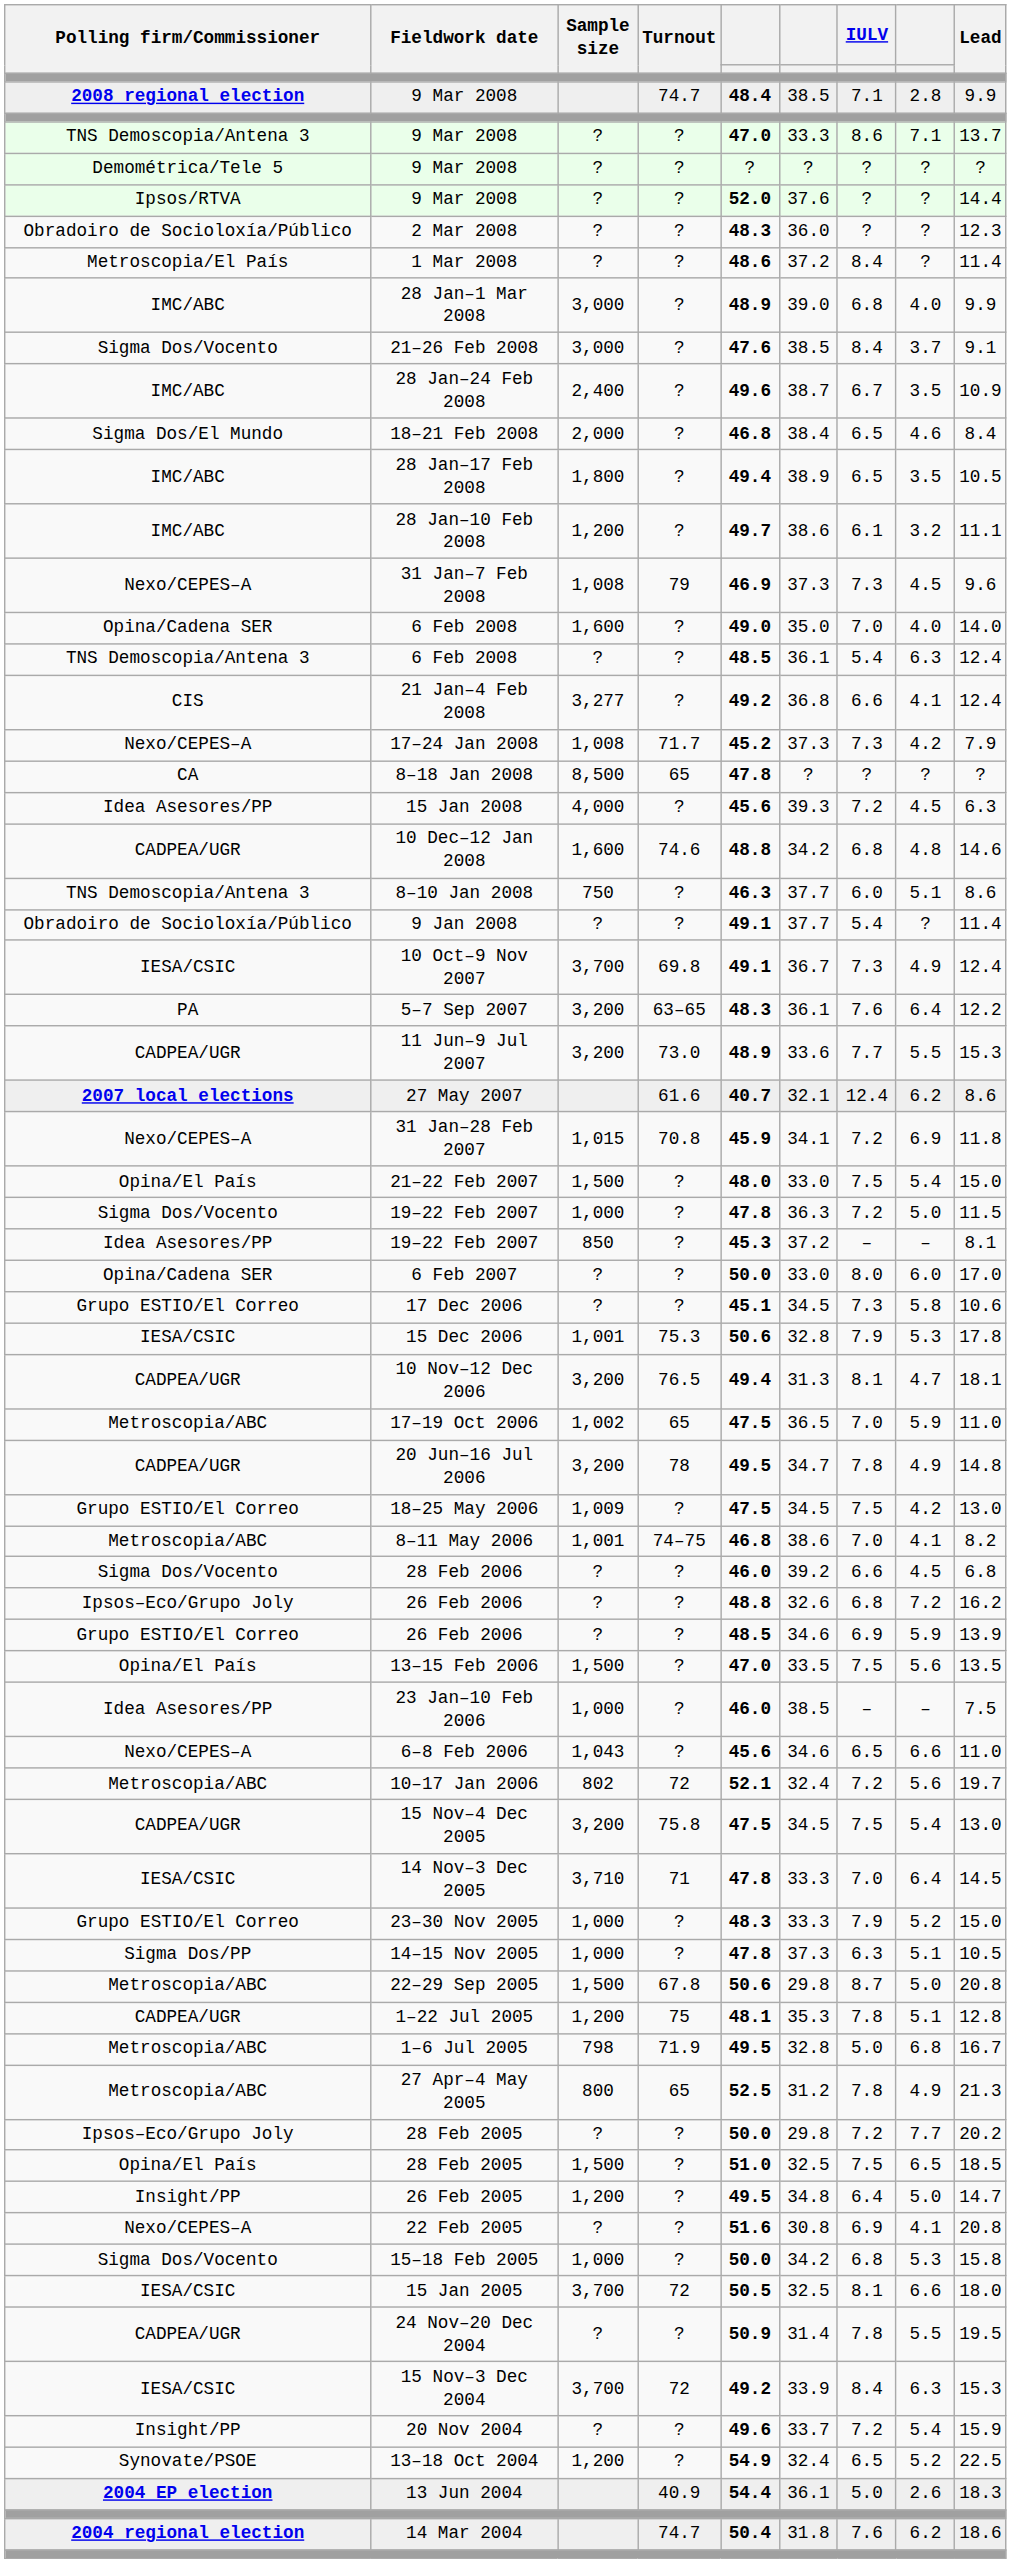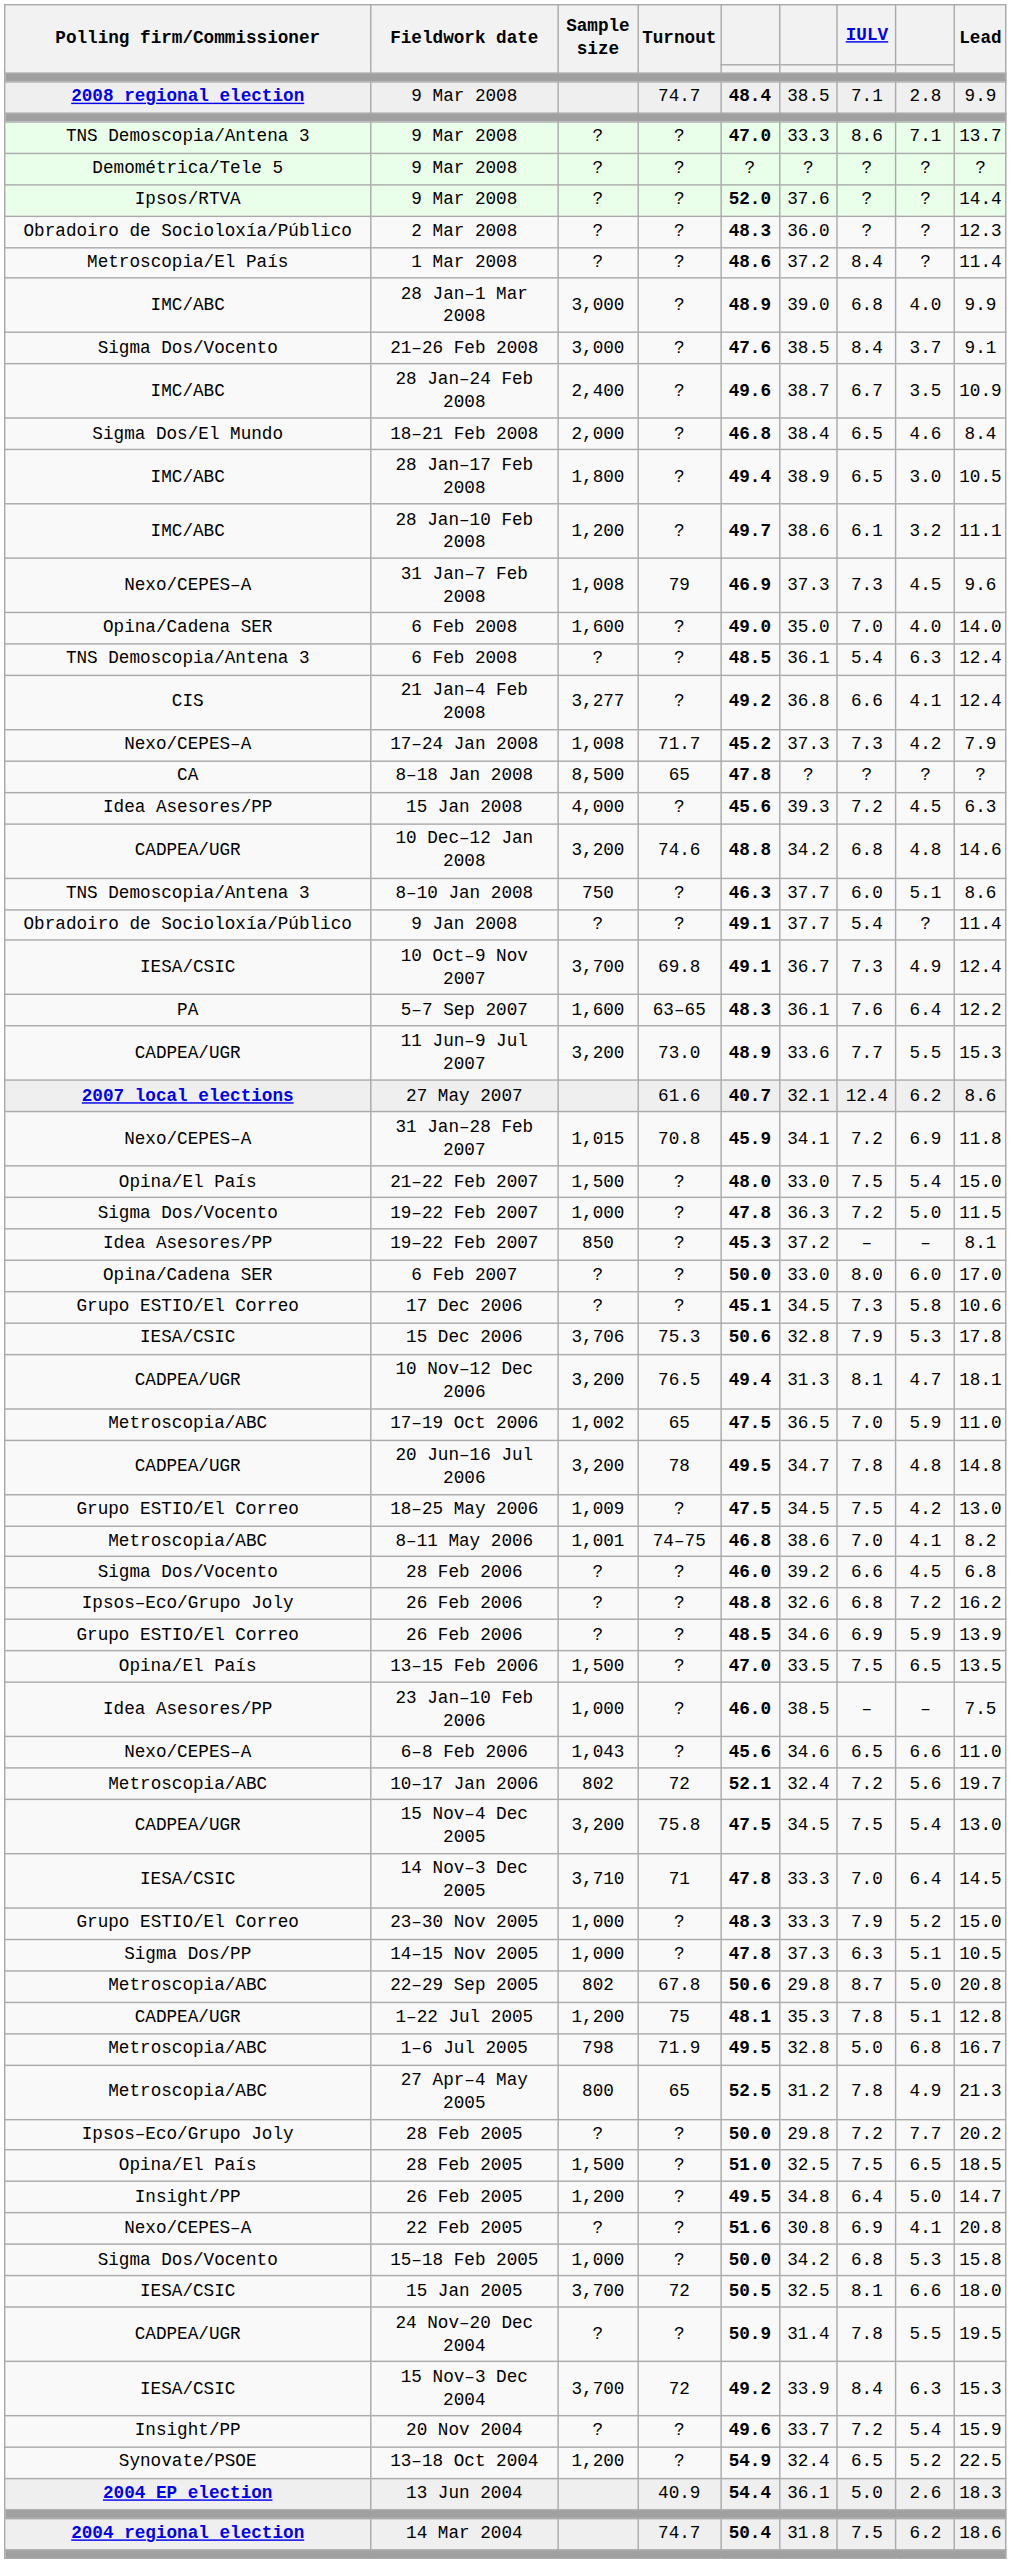(925, 477) 3.5 -> (925, 477) 3.0
(598, 851) 1,600 -> (598, 851) 3,200
(598, 1011) 3,200 -> (598, 1011) 1,600
(598, 1339) 1,001 -> (598, 1339) 3,706
(925, 1467) 4.9 -> (925, 1467) 4.8
(925, 1667) 5.6 -> (925, 1667) 6.5
(598, 1987) 1,500 -> (598, 1987) 802
(867, 2534) 7.6 -> (867, 2534) 7.5
